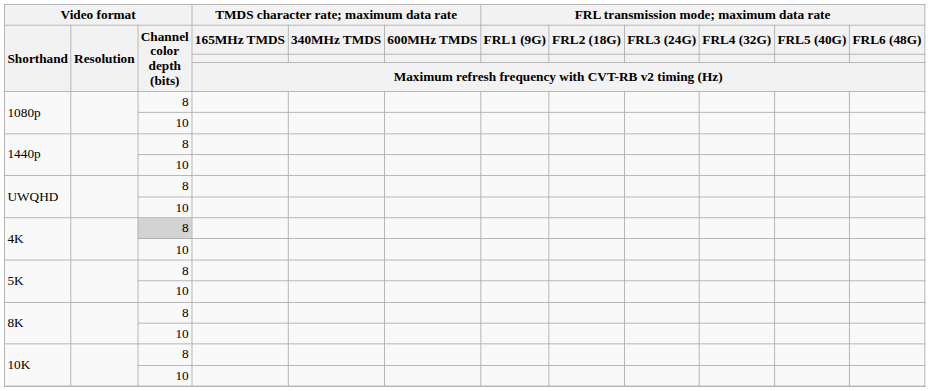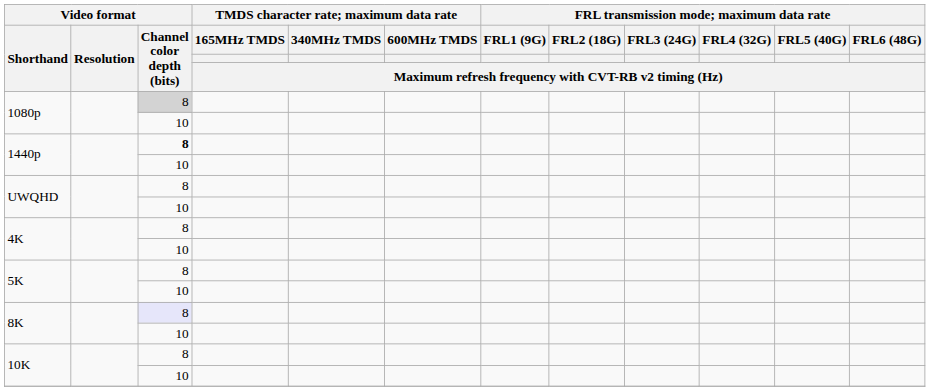(185, 101) no background -> (185, 101) lightgrey background
(185, 144) normal -> (185, 144) bold
(185, 228) lightgrey background -> (185, 228) no background
(185, 312) no background -> (185, 312) lavender background
